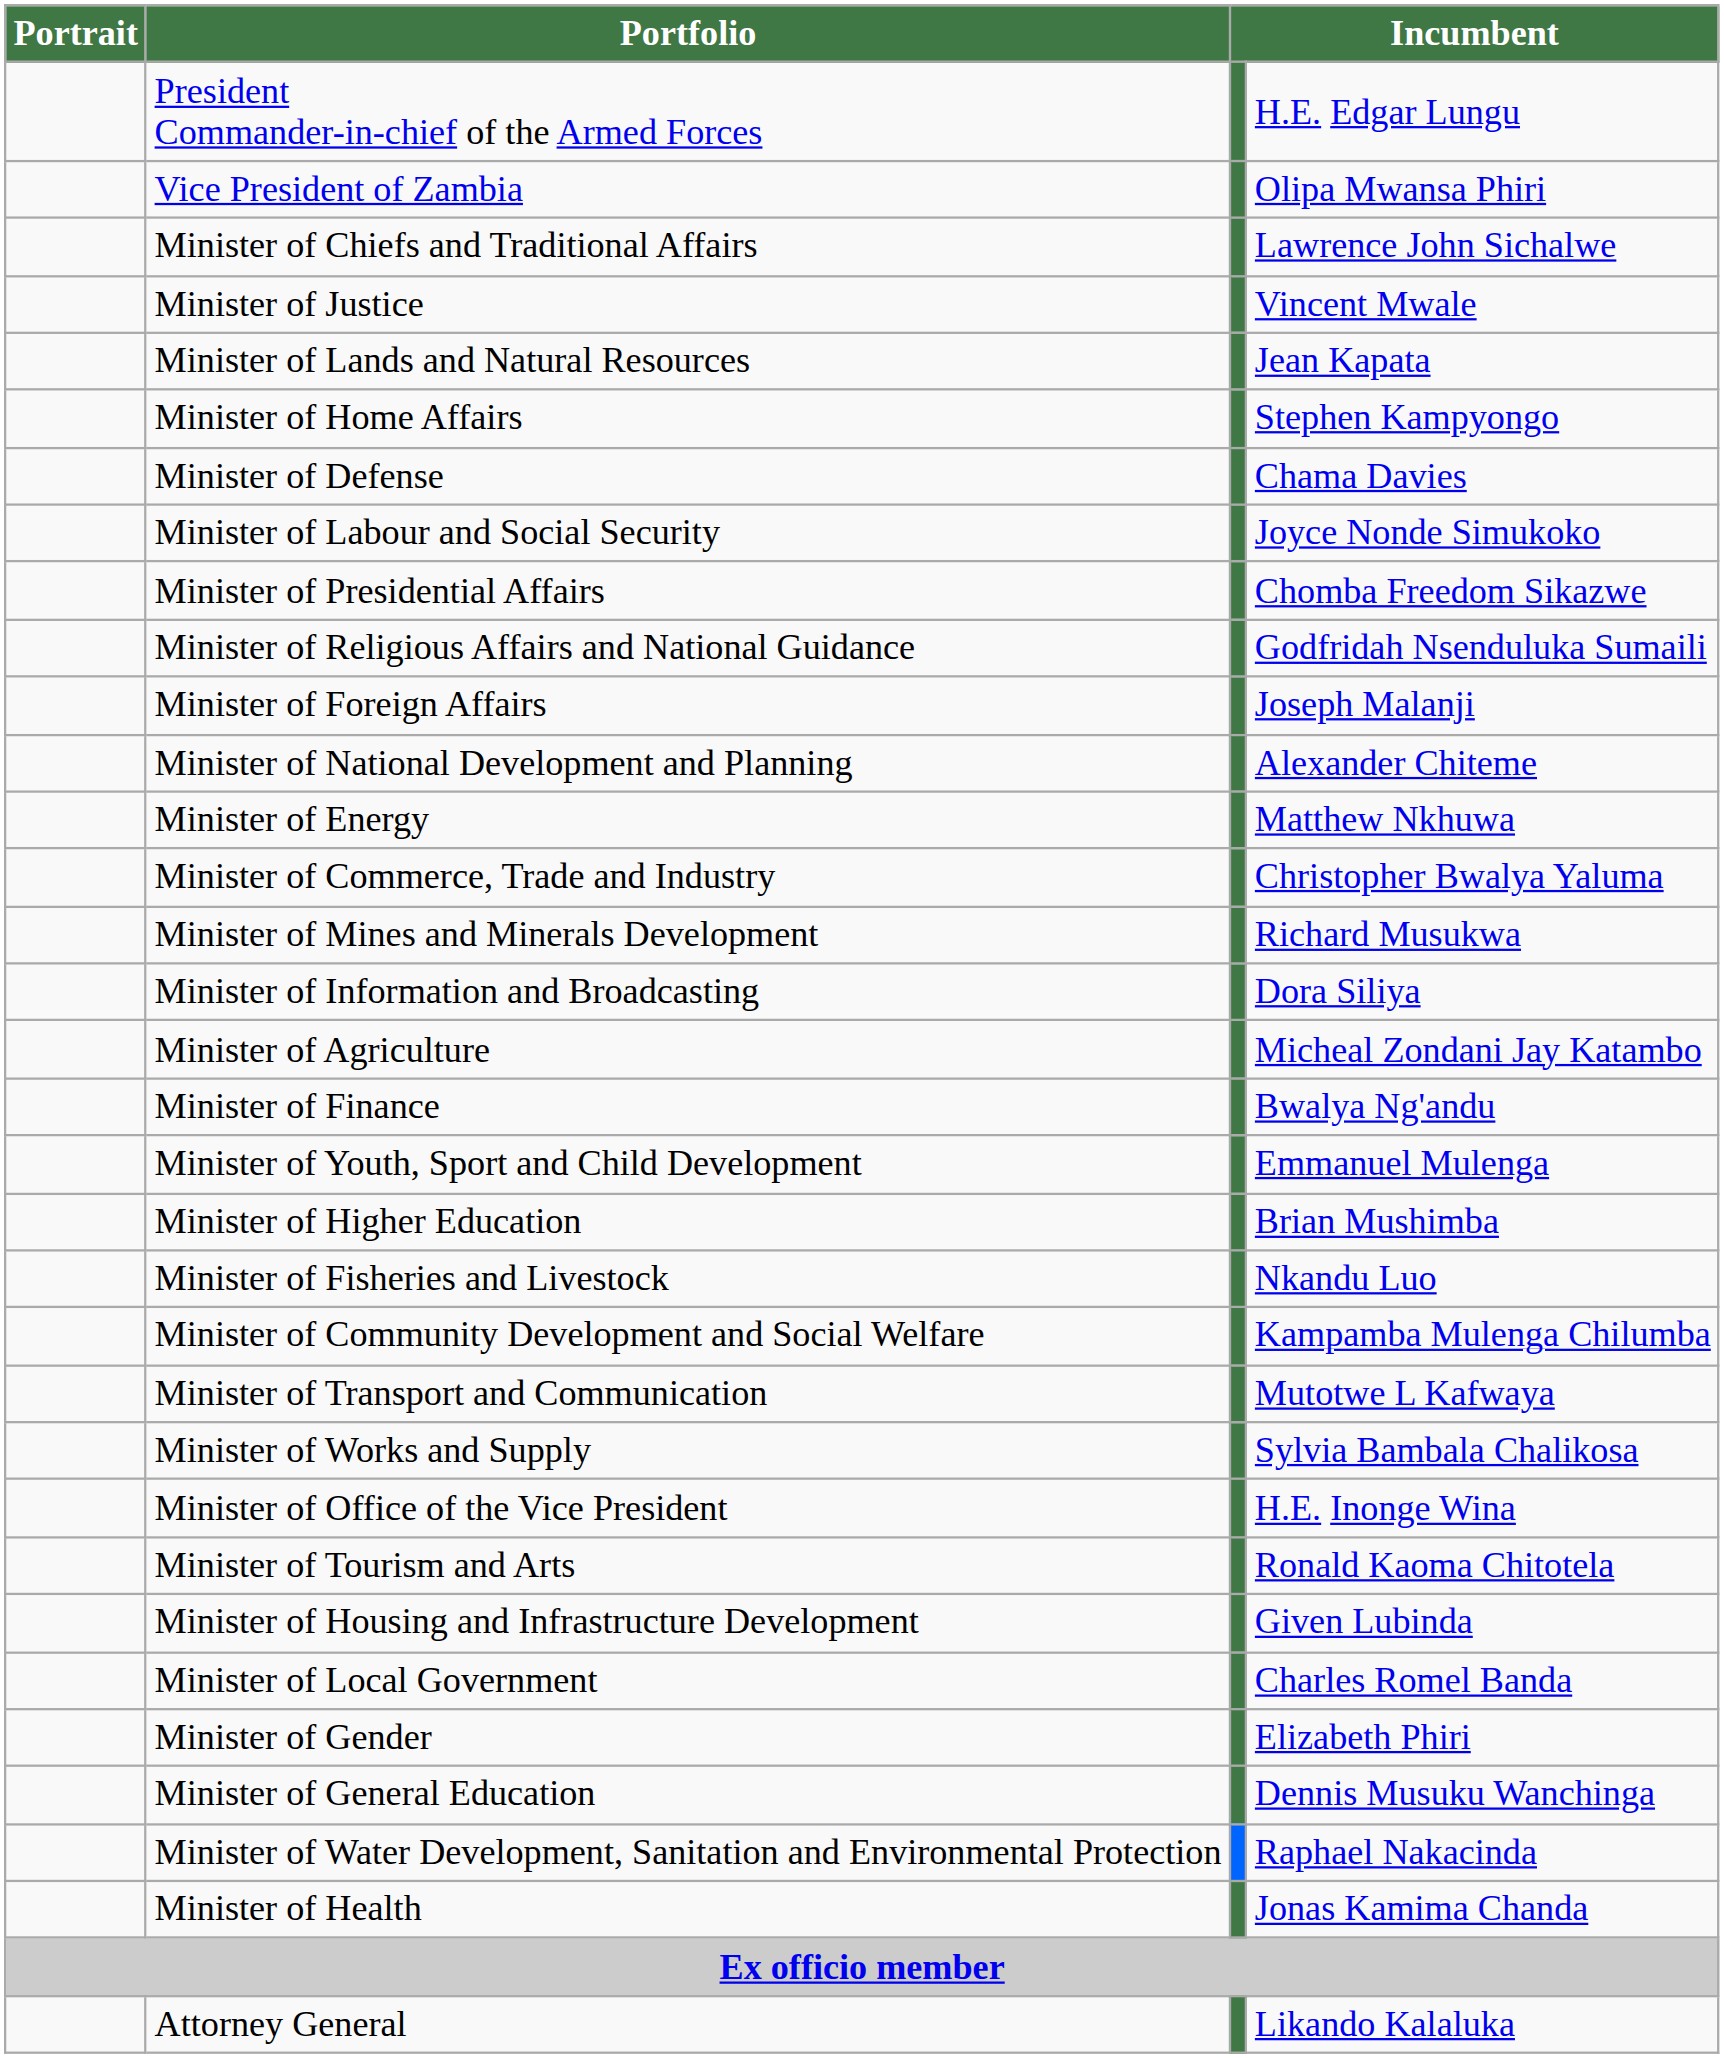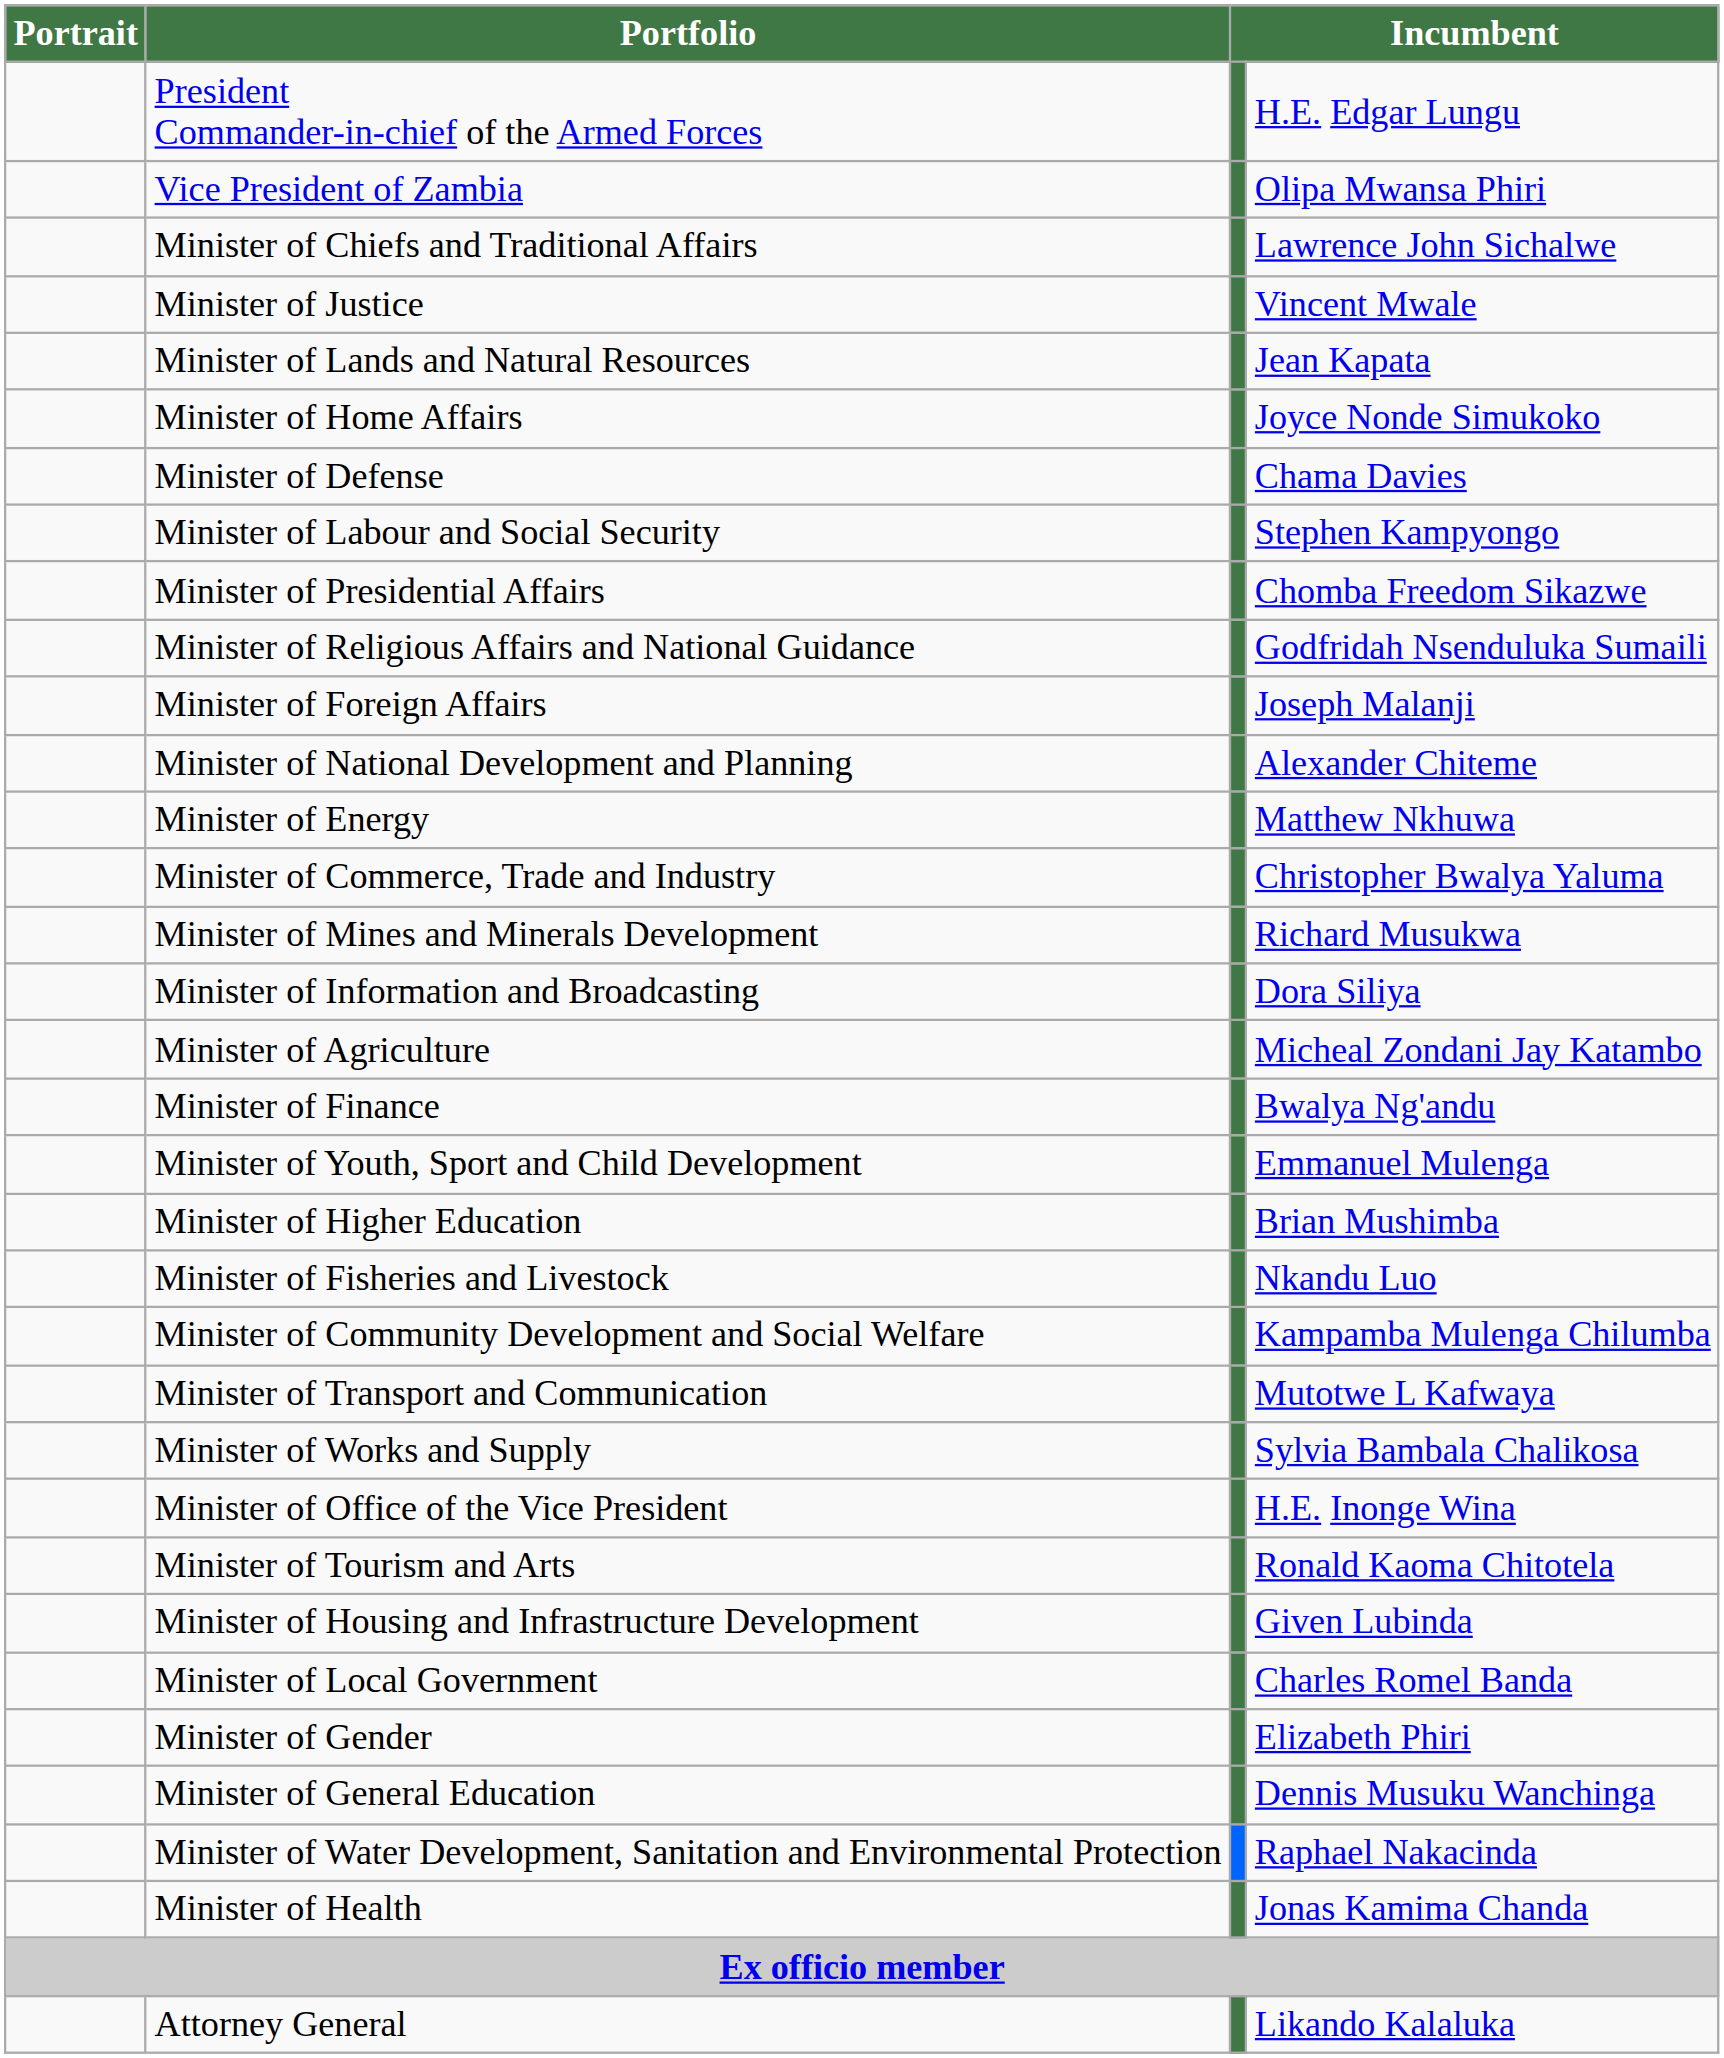(1407, 417) Stephen Kampyongo -> (1428, 417) Joyce Nonde Simukoko
(1428, 532) Joyce Nonde Simukoko -> (1407, 532) Stephen Kampyongo
